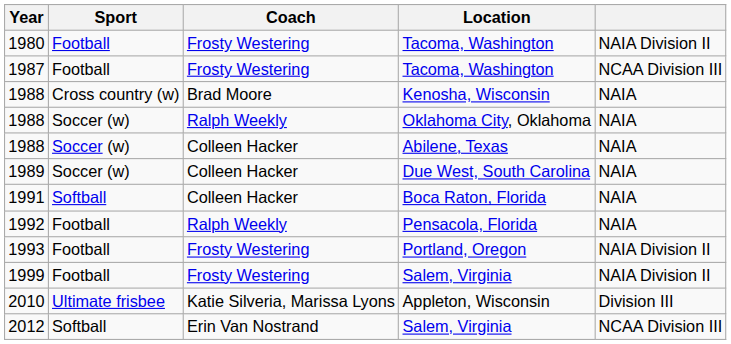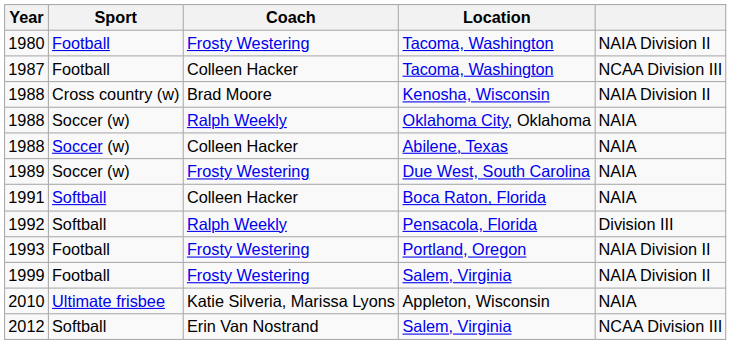(248, 69) Frosty Westering -> (242, 69) Colleen Hacker
(618, 95) NAIA -> (655, 95) NAIA Division II
(242, 172) Colleen Hacker -> (248, 172) Frosty Westering
(81, 224) Football -> (79, 224) Softball
(618, 224) NAIA -> (636, 224) Division III
(636, 301) Division III -> (618, 301) NAIA
